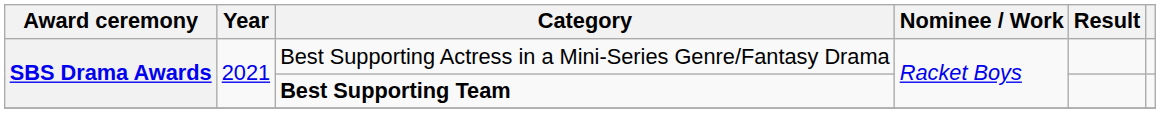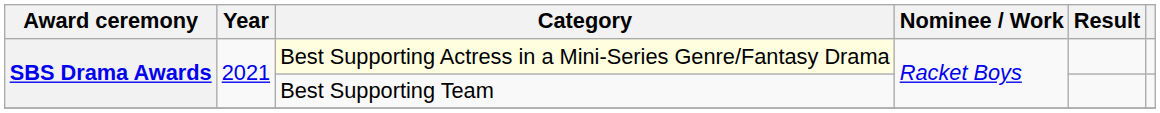(585, 56) no background -> (585, 56) lightyellow background
(395, 90) bold -> (387, 90) normal
